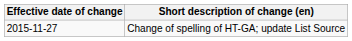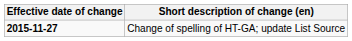(32, 28) normal -> (32, 28) bold
